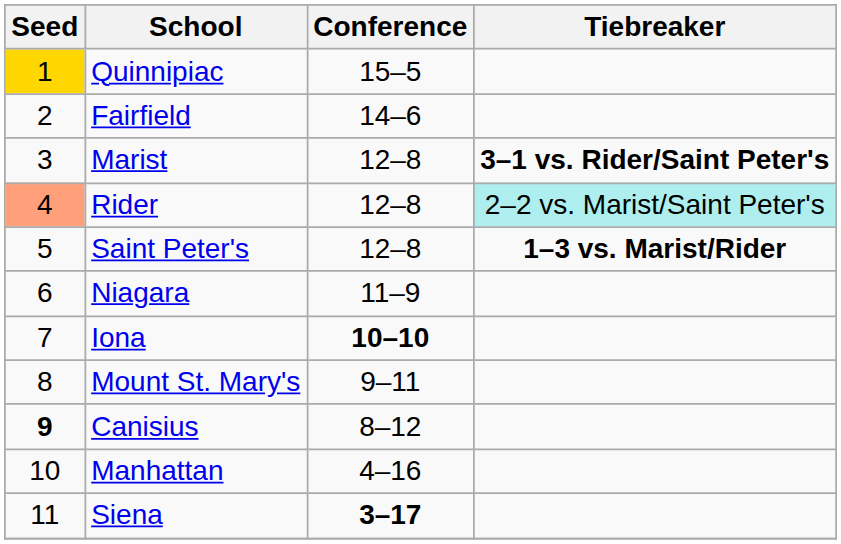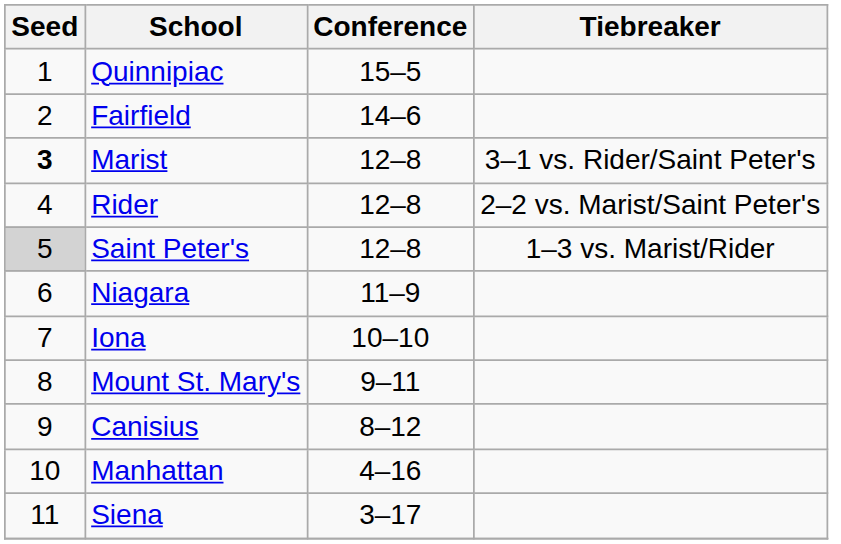(45, 71) gold background -> (45, 71) no background
(45, 159) normal -> (45, 159) bold
(655, 159) bold -> (650, 159) normal
(45, 204) lightsalmon background -> (45, 204) no background
(655, 204) paleturquoise background -> (650, 204) no background
(45, 248) no background -> (45, 248) lightgrey background
(655, 248) bold -> (650, 248) normal
(390, 337) bold -> (390, 337) normal
(45, 426) bold -> (45, 426) normal
(390, 515) bold -> (390, 515) normal
